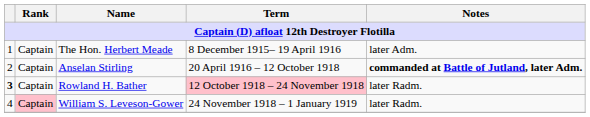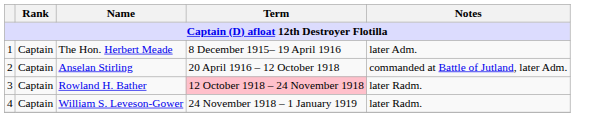(476, 67) bold -> (468, 67) normal
(10, 85) bold -> (10, 85) normal
(36, 103) pink background -> (36, 103) no background
